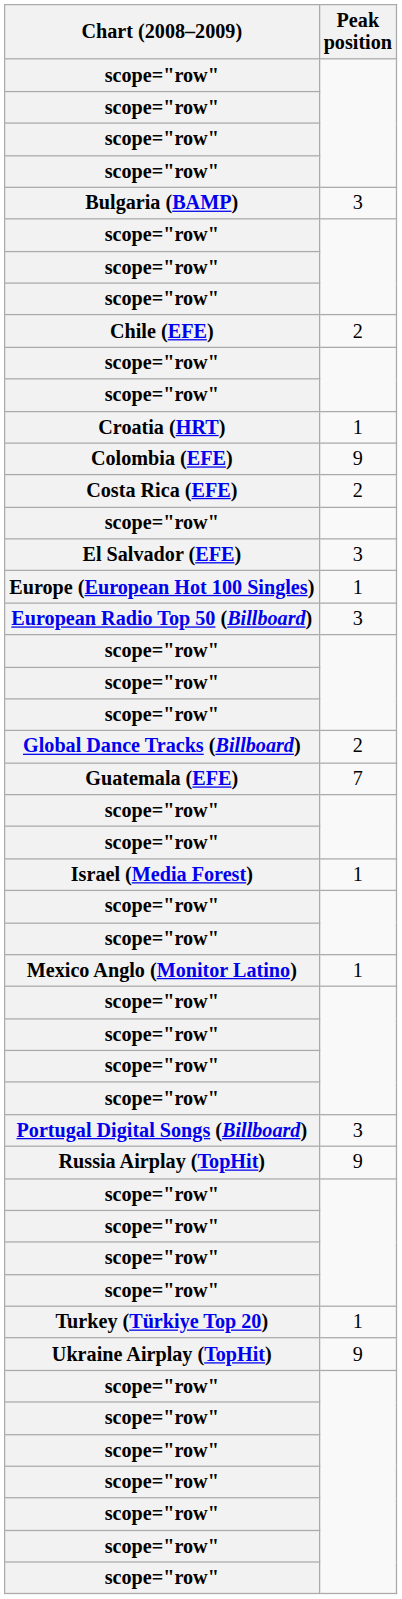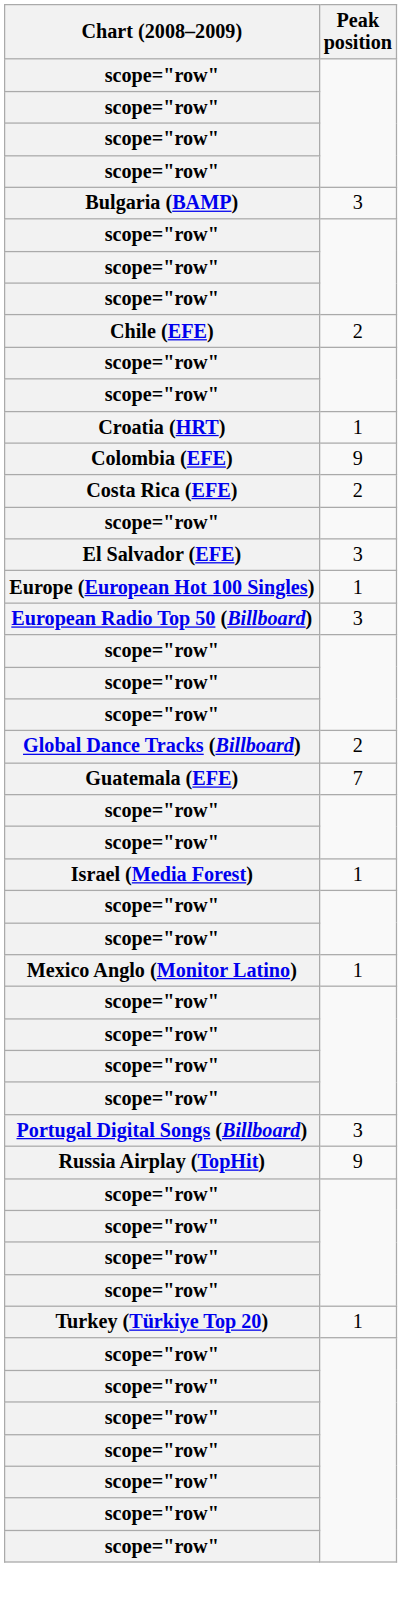- row: (162, 1354)
